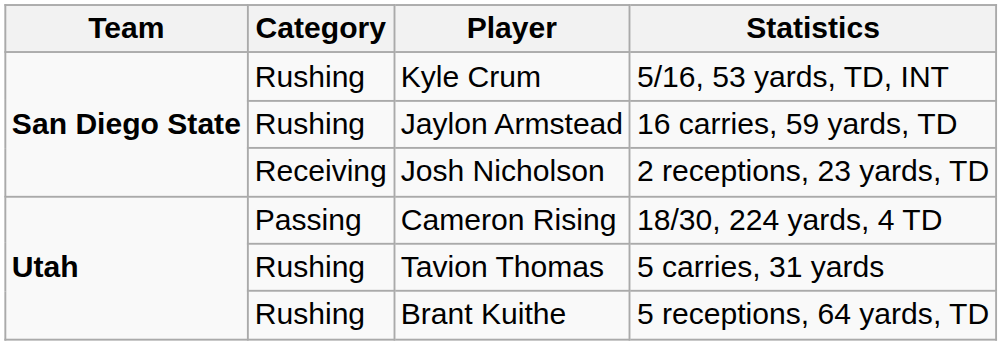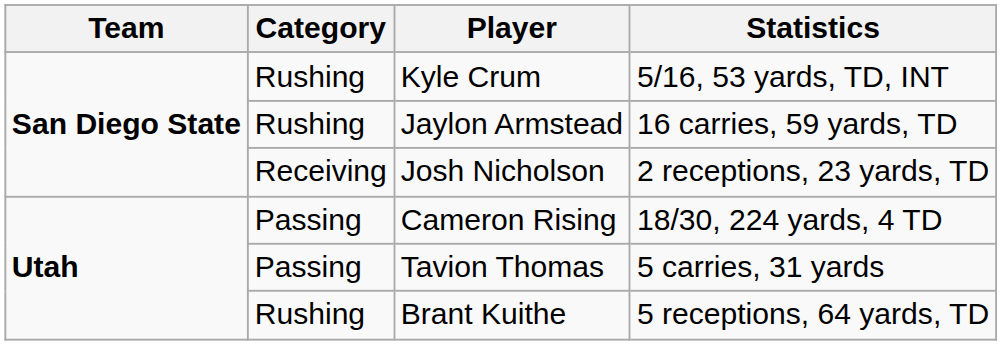(310, 266) Rushing -> (308, 266) Passing
